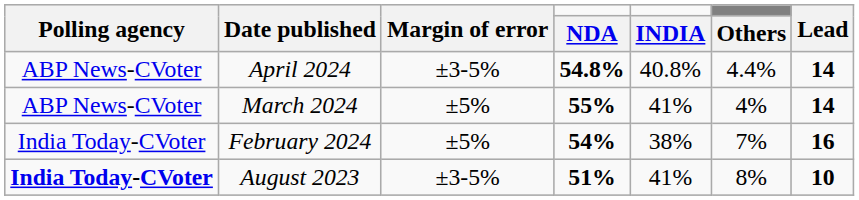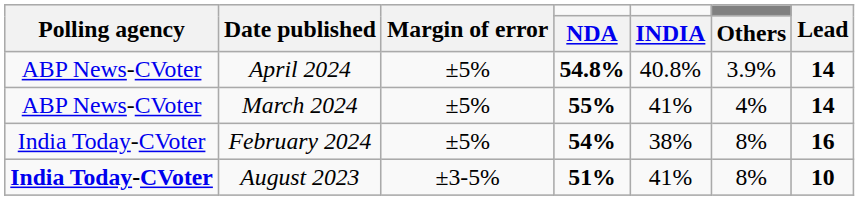(468, 69) ±3-5% -> (468, 69) ±5%
(751, 69) 4.4% -> (751, 69) 3.9%
(751, 141) 7% -> (751, 141) 8%
